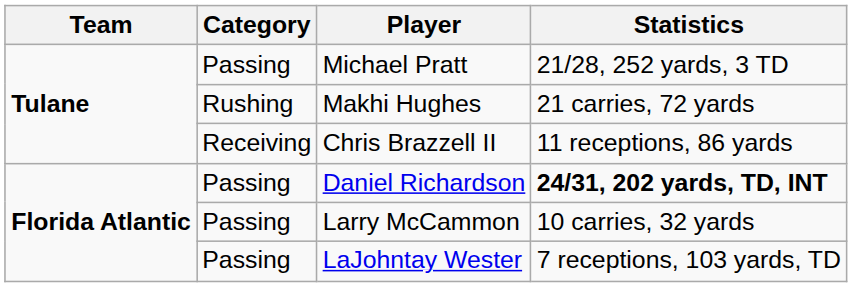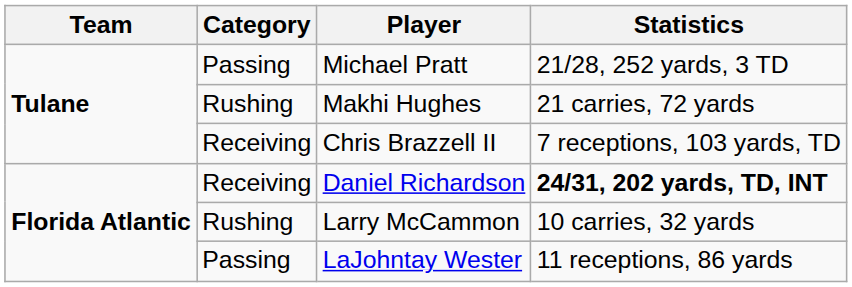(665, 142) 11 receptions, 86 yards -> (689, 142) 7 receptions, 103 yards, TD
(246, 182) Passing -> (257, 182) Receiving
(246, 221) Passing -> (248, 221) Rushing
(689, 260) 7 receptions, 103 yards, TD -> (665, 260) 11 receptions, 86 yards
